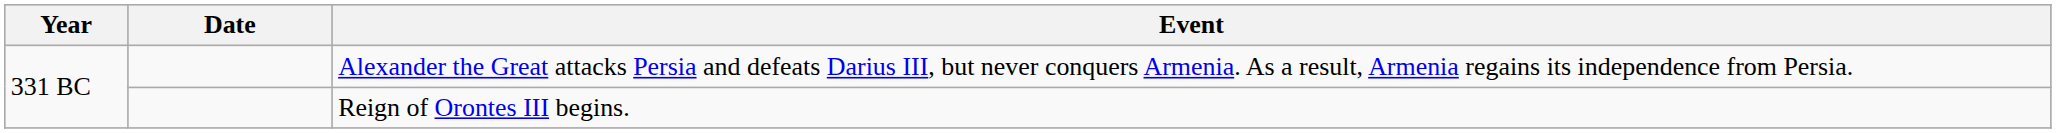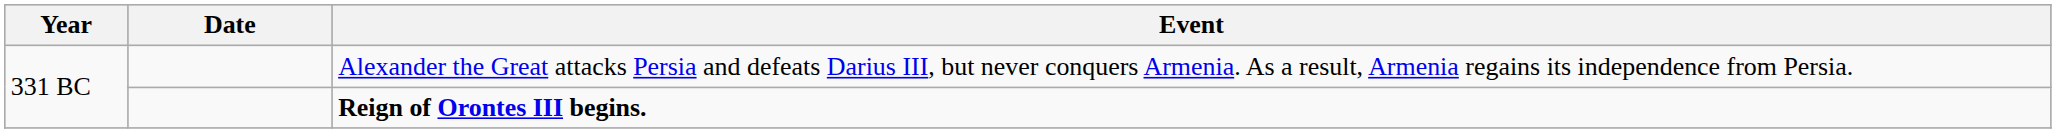(484, 107) normal -> (492, 107) bold
